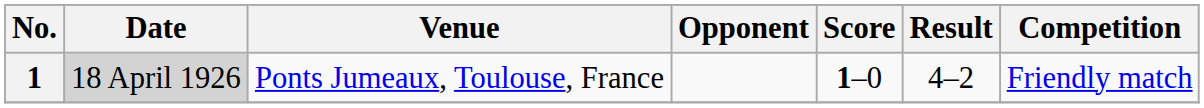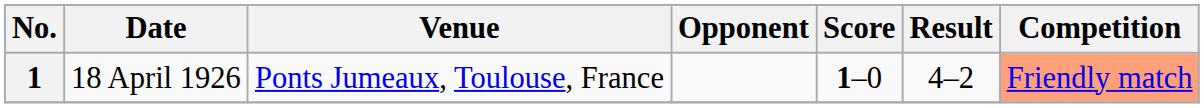(156, 77) lightgrey background -> (156, 77) no background
(1100, 77) no background -> (1100, 77) lightsalmon background
